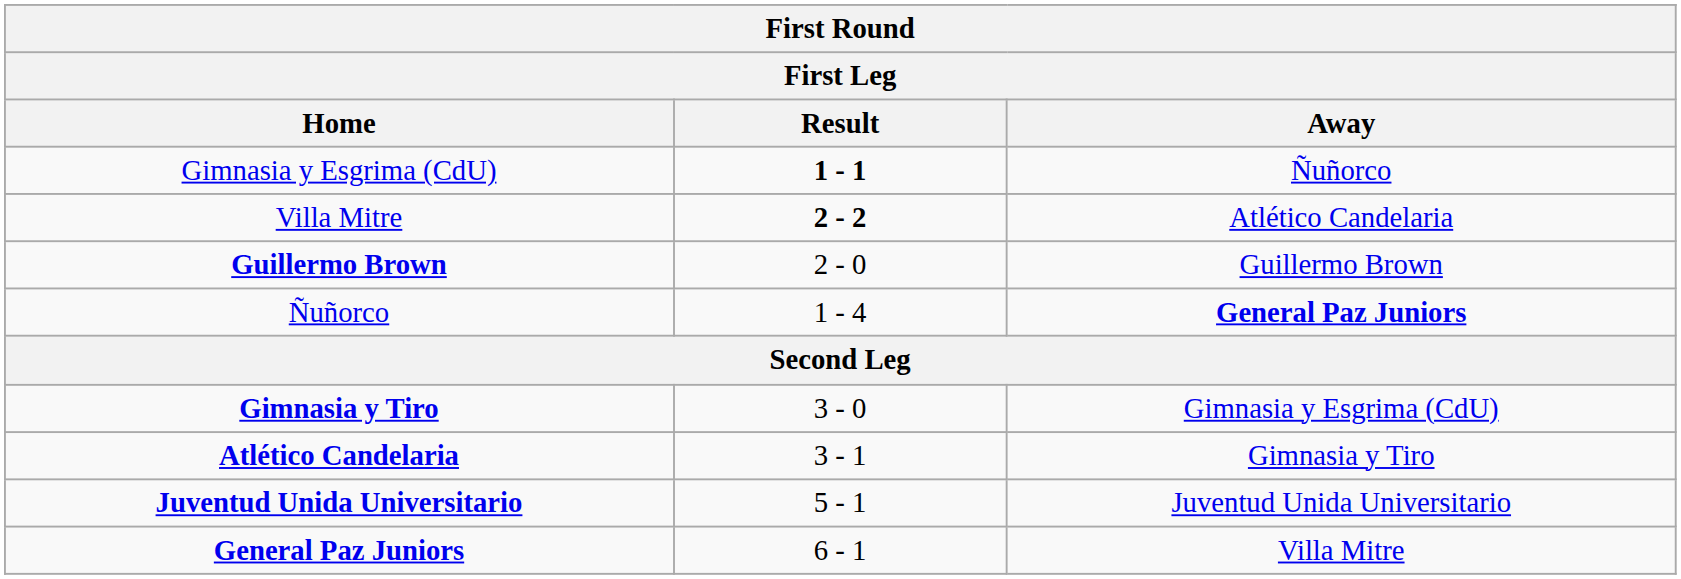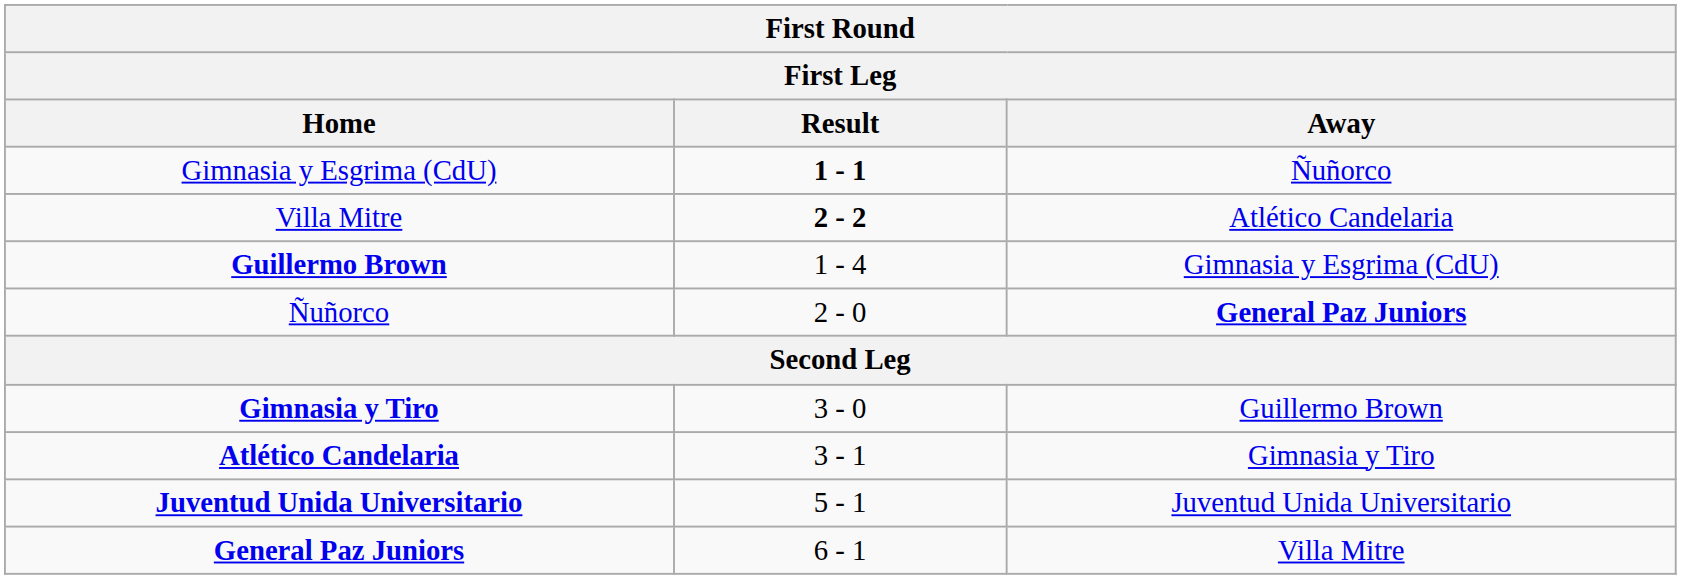(840, 265) 2 - 0 -> (840, 265) 1 - 4
(1341, 265) Guillermo Brown -> (1341, 265) Gimnasia y Esgrima (CdU)
(840, 312) 1 - 4 -> (840, 312) 2 - 0
(1341, 407) Gimnasia y Esgrima (CdU) -> (1341, 407) Guillermo Brown
